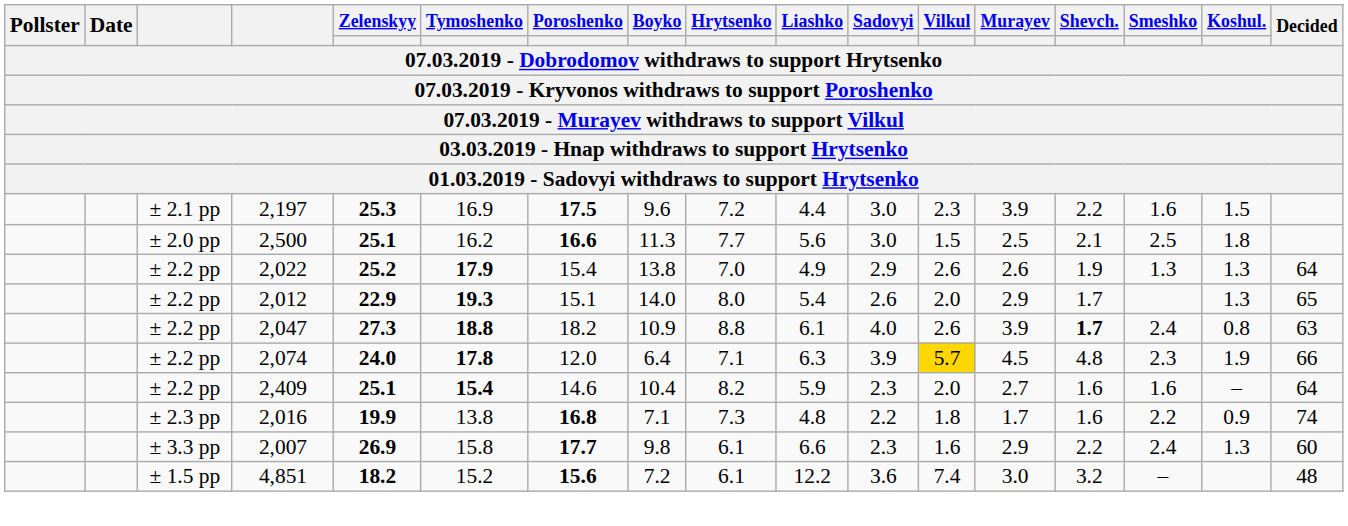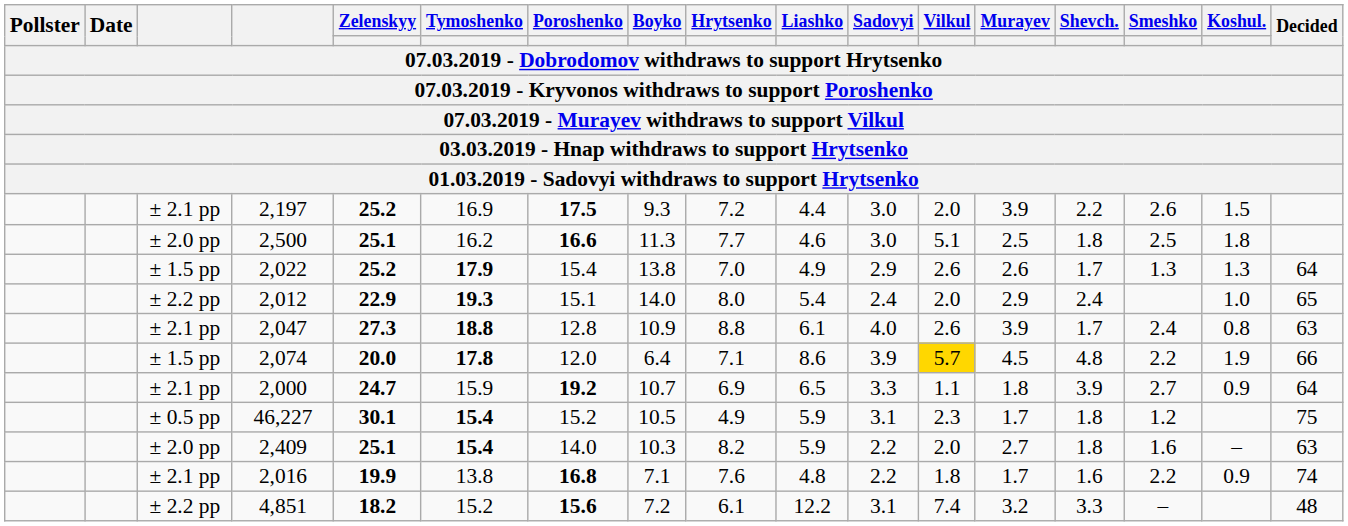(377, 209) 25.3 -> (377, 209) 25.2
(657, 209) 9.6 -> (657, 209) 9.3
(947, 209) 2.3 -> (947, 209) 2.0
(1163, 209) 1.6 -> (1163, 209) 2.6
(812, 238) 5.6 -> (812, 238) 4.6
(947, 238) 1.5 -> (947, 238) 5.1
(1089, 238) 2.1 -> (1089, 238) 1.8
(185, 268) ± 2.2 pp -> (185, 268) ± 1.5 pp
(1089, 268) 1.9 -> (1089, 268) 1.7
(883, 298) 2.6 -> (883, 298) 2.4
(1089, 298) 1.7 -> (1089, 298) 2.4
(1237, 298) 1.3 -> (1237, 298) 1.0
(185, 327) ± 2.2 pp -> (185, 327) ± 2.1 pp
(578, 327) 18.2 -> (578, 327) 12.8
(1089, 327) bold -> (1089, 327) normal
(185, 357) ± 2.2 pp -> (185, 357) ± 1.5 pp
(377, 357) 24.0 -> (377, 357) 20.0
(812, 357) 6.3 -> (812, 357) 8.6
(1163, 357) 2.3 -> (1163, 357) 2.2
+ row: (283, 387)
+ row: (283, 416)
(185, 387) ± 2.2 pp -> (185, 446) ± 2.0 pp
(578, 387) 14.6 -> (578, 446) 14.0
(657, 387) 10.4 -> (657, 446) 10.3
(883, 387) 2.3 -> (883, 446) 2.2
(1089, 387) 1.6 -> (1089, 446) 1.8
(1307, 387) 64 -> (1307, 446) 63
(185, 416) ± 2.3 pp -> (185, 476) ± 2.1 pp
(731, 416) 7.3 -> (731, 476) 7.6
- row: (283, 446)
(185, 476) ± 1.5 pp -> (185, 506) ± 2.2 pp
(883, 476) 3.6 -> (883, 506) 3.1
(1015, 476) 3.0 -> (1015, 506) 3.2
(1089, 476) 3.2 -> (1089, 506) 3.3
